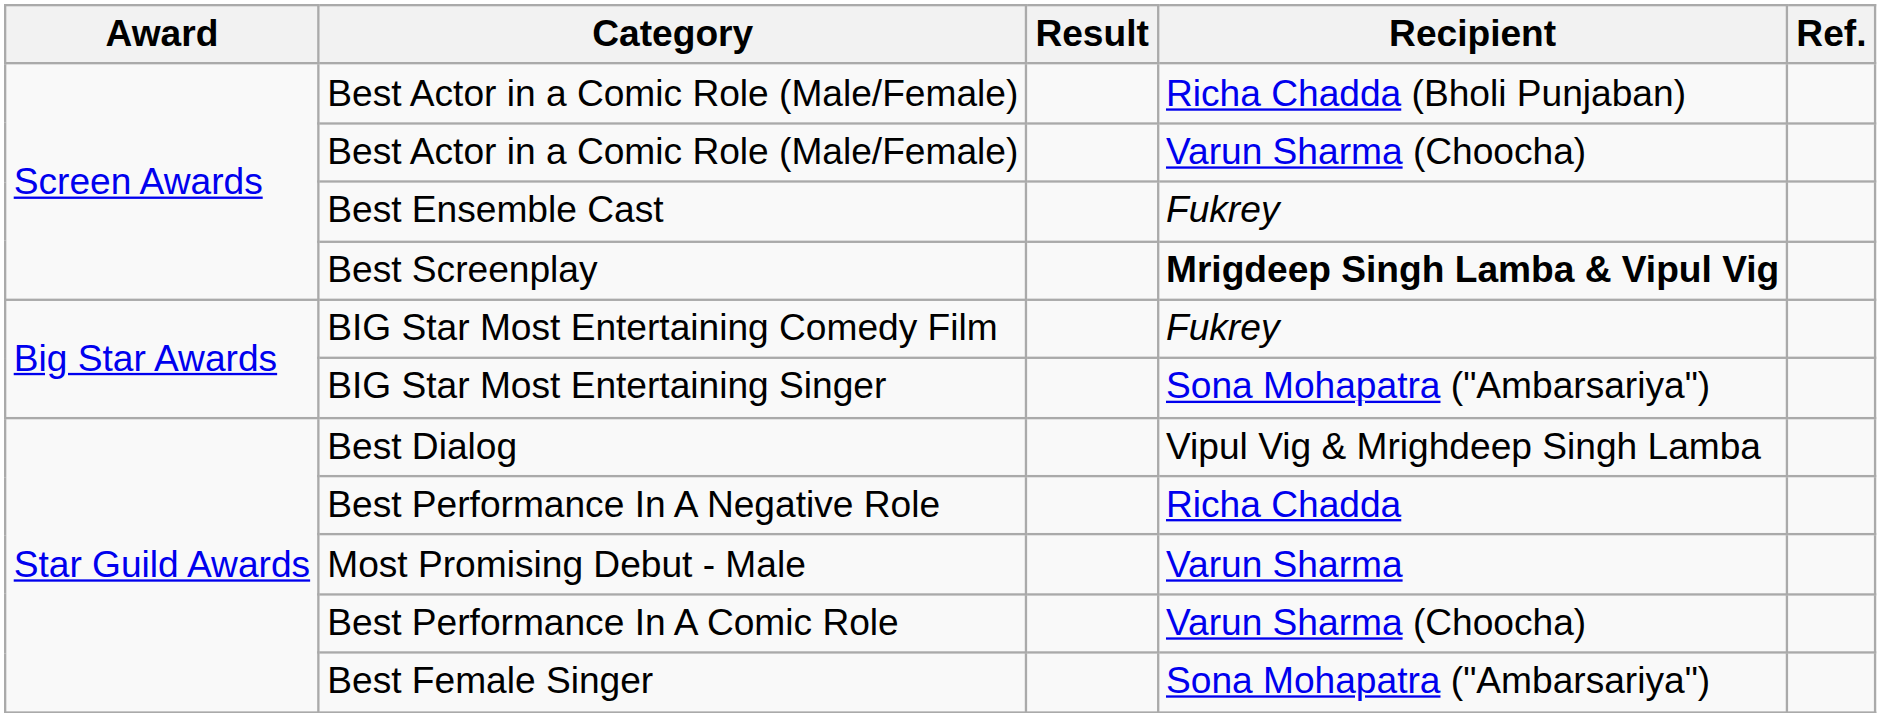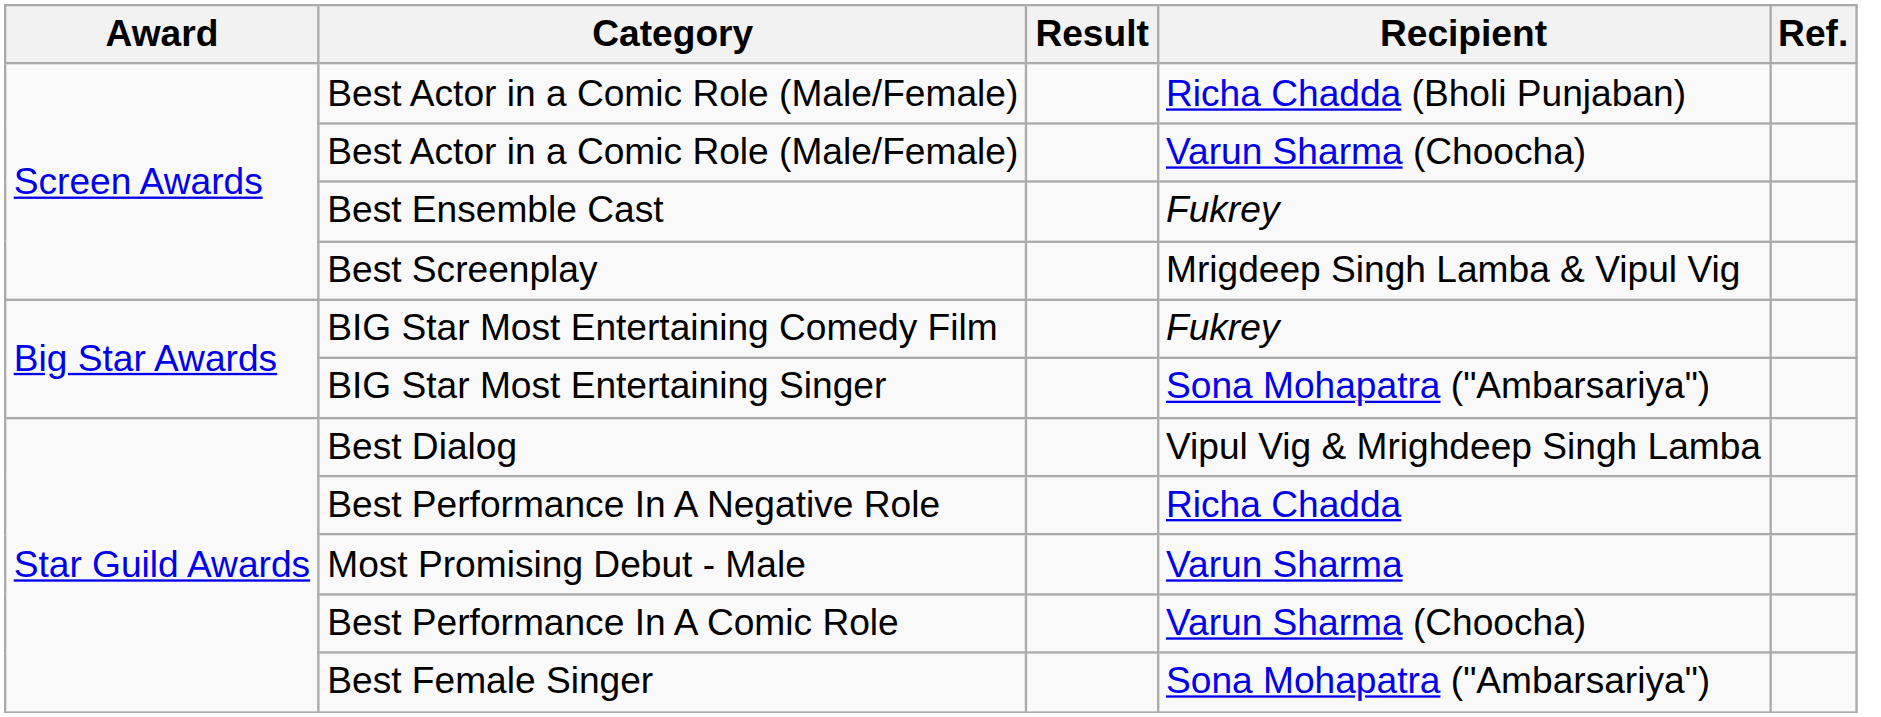(1473, 269) bold -> (1453, 269) normal
